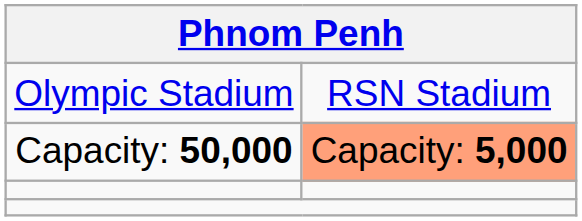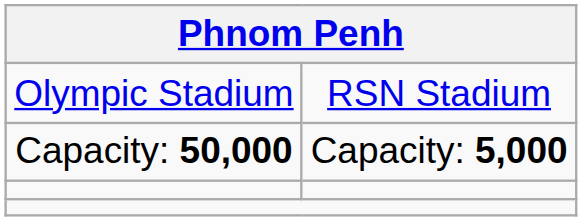(439, 151) lightsalmon background -> (439, 151) no background
